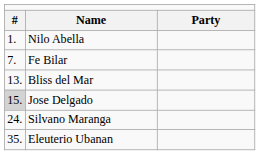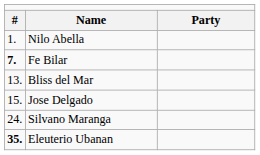(12, 60) normal -> (12, 60) bold
(15, 100) lightgrey background -> (15, 100) no background
(15, 140) normal -> (15, 140) bold
